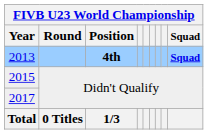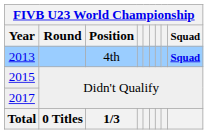(112, 56) bold -> (112, 56) normal
